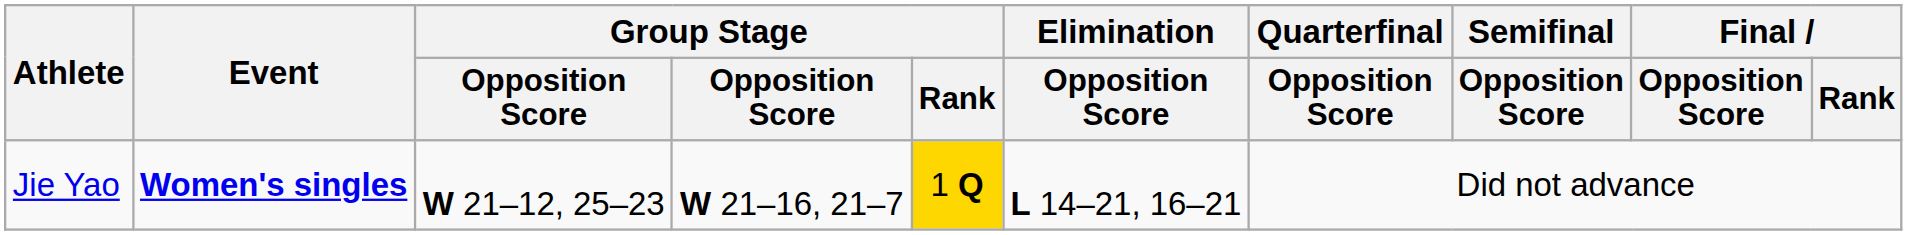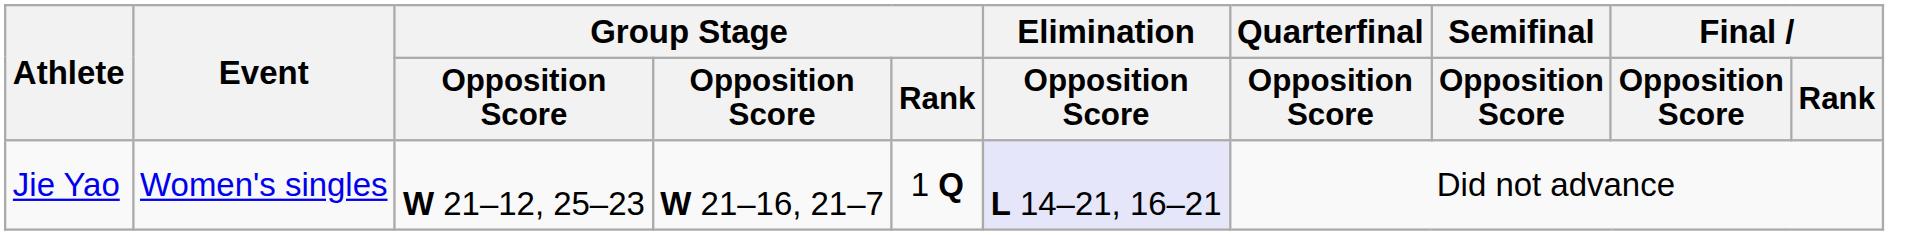(274, 186) bold -> (264, 186) normal
(957, 186) gold background -> (937, 186) no background
(1126, 204) no background -> (1106, 204) lavender background
